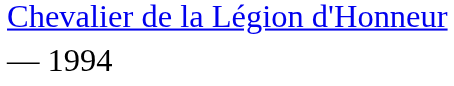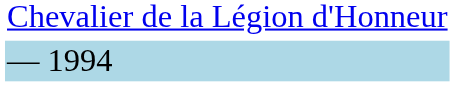(60, 60) no background -> (60, 60) lightblue background
